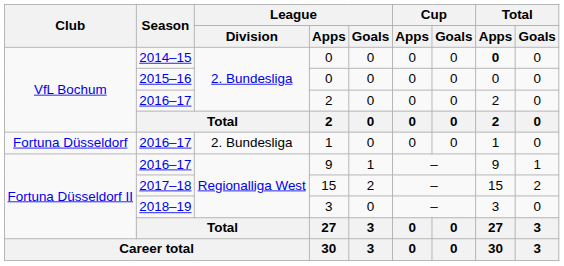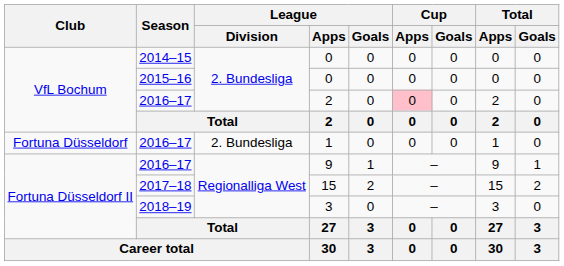(496, 57) bold -> (496, 57) normal
(412, 100) no background -> (412, 100) pink background
